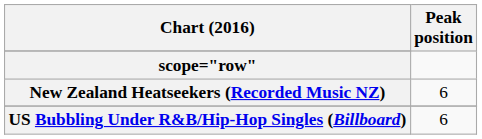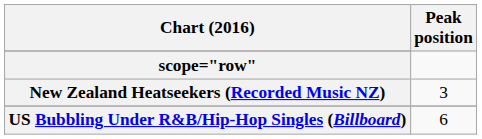(443, 92) 6 -> (443, 92) 3
